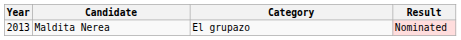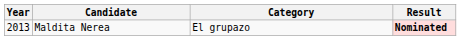(421, 28) normal -> (421, 28) bold
